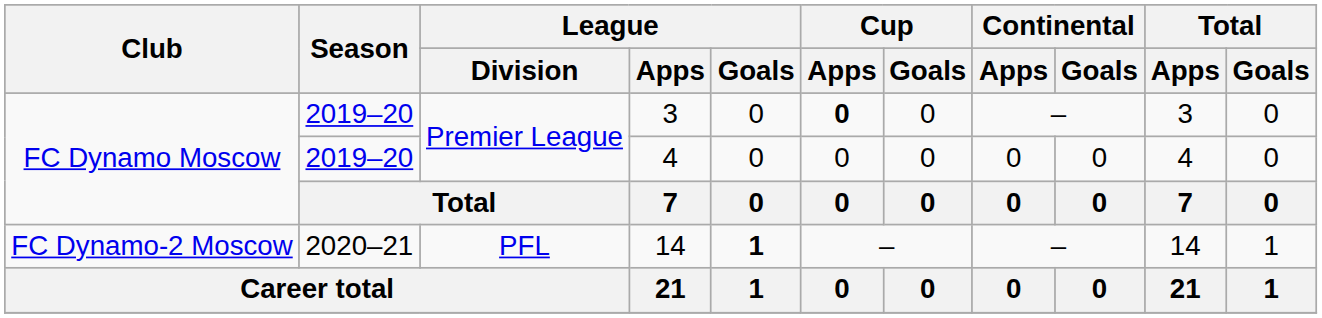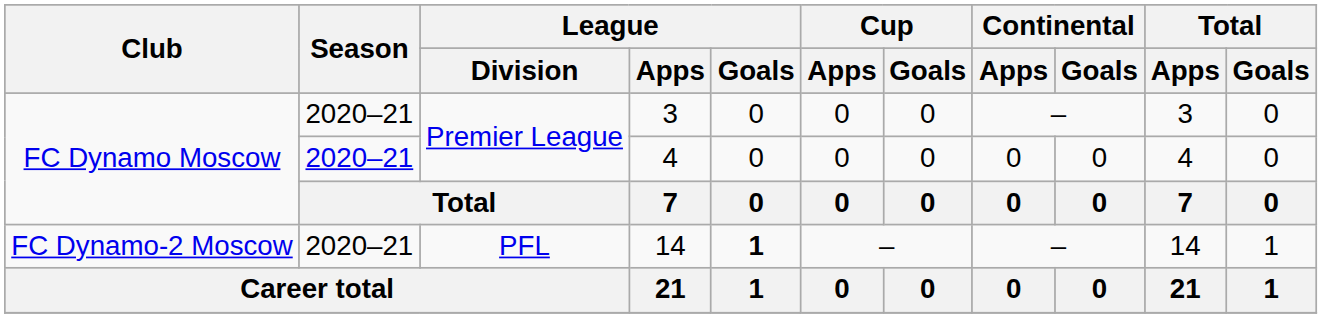(359, 114) 2019–20 -> (359, 114) 2020–21
(842, 114) bold -> (842, 114) normal
(359, 158) 2019–20 -> (359, 158) 2020–21
